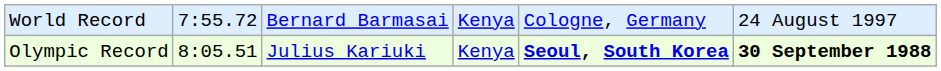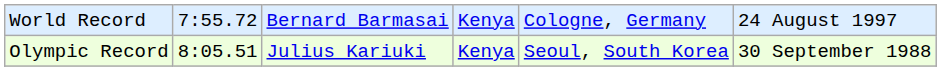(626, 51) bold -> (626, 51) normal
(835, 51) bold -> (835, 51) normal
